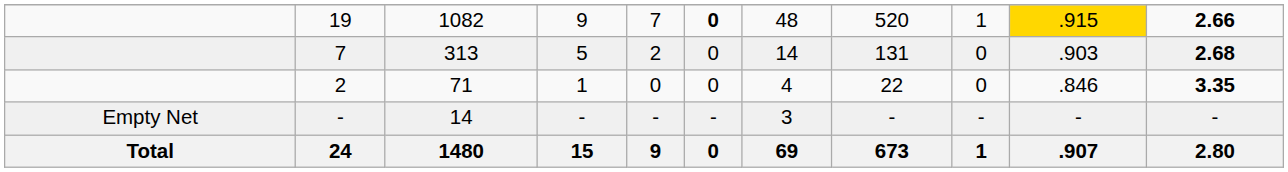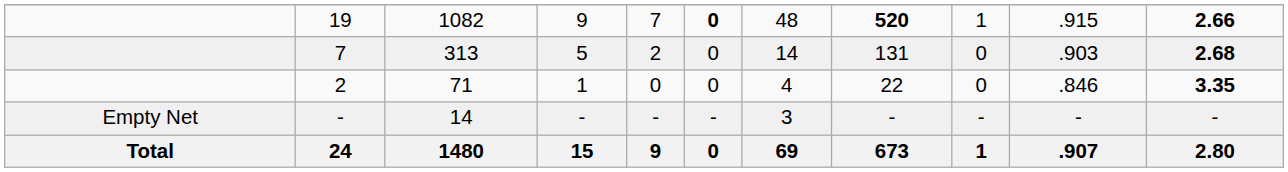(892, 20) normal -> (892, 20) bold
(1078, 20) gold background -> (1078, 20) no background
